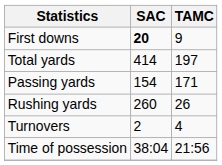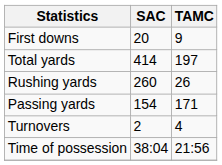(141, 38) bold -> (141, 38) normal
rows swapped: (52, 104) <-> (51, 82)
